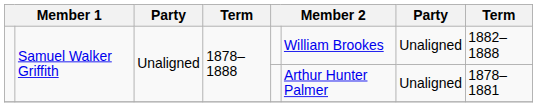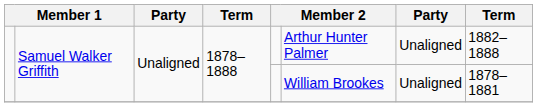(334, 45) William Brookes -> (326, 45) Arthur Hunter Palmer
(326, 83) Arthur Hunter Palmer -> (334, 83) William Brookes
